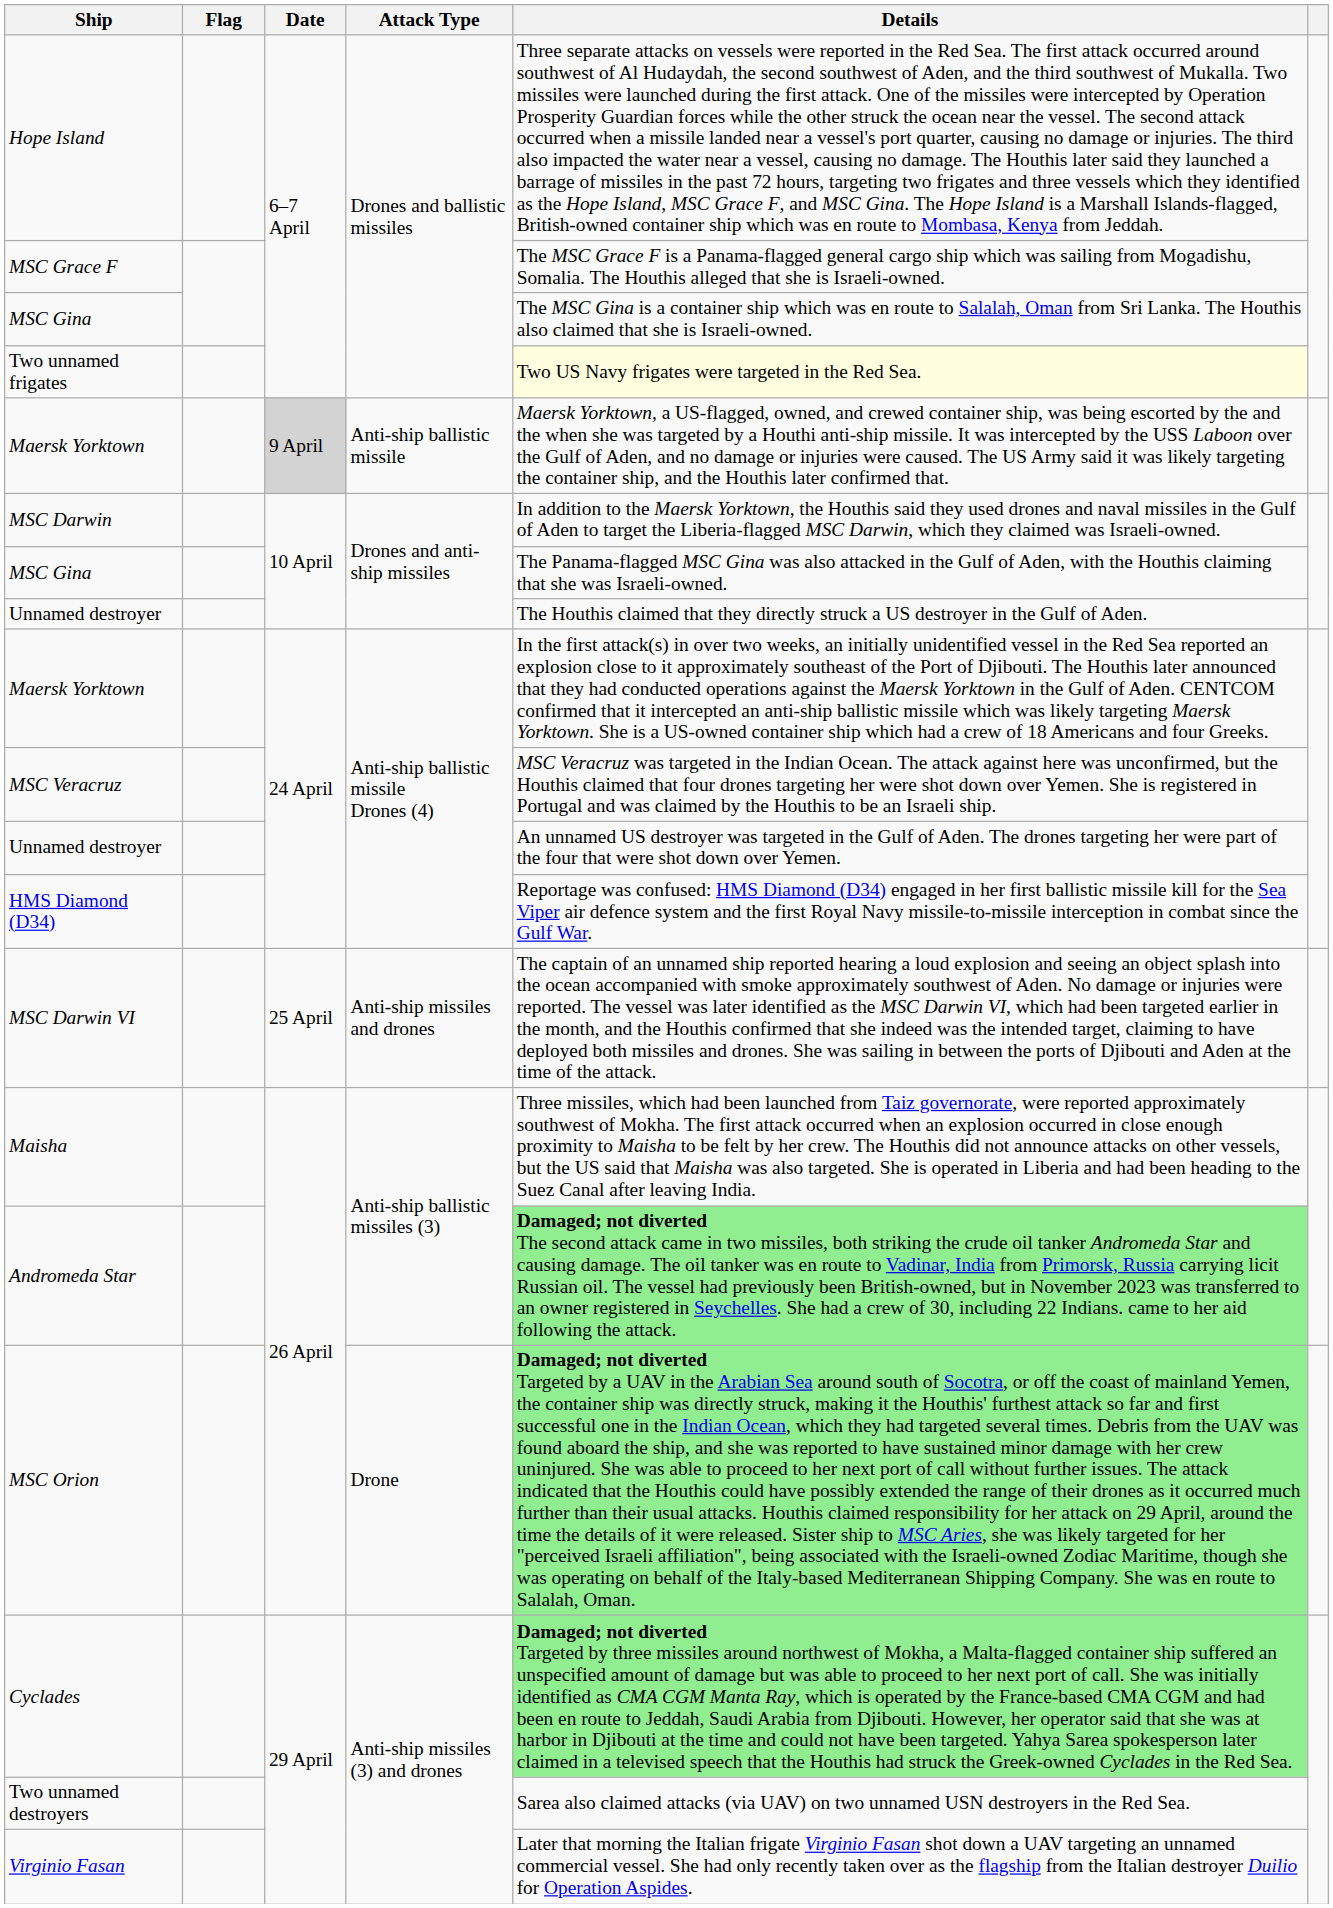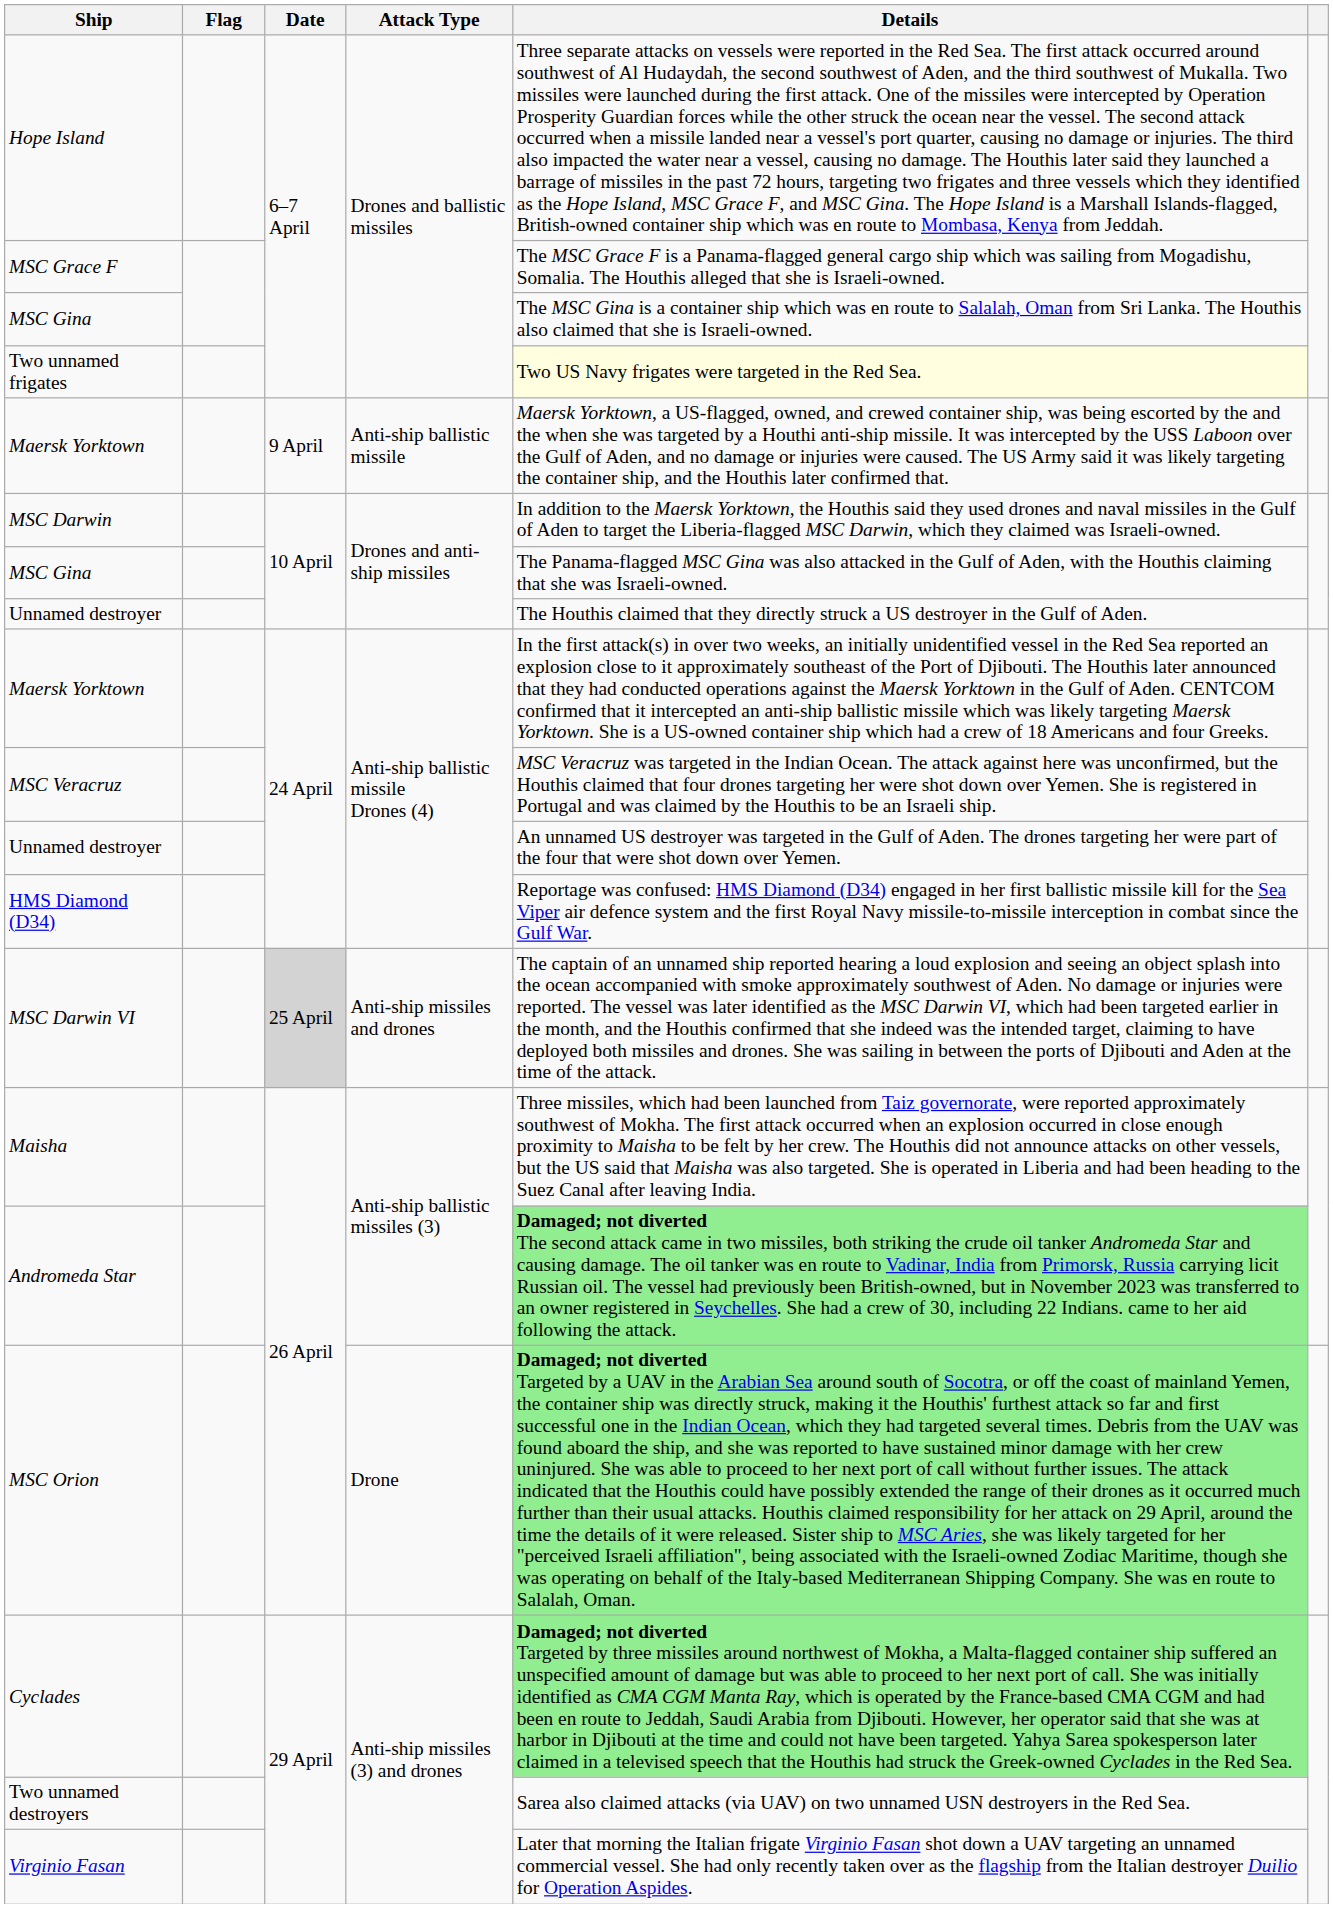(296, 445) lightgrey background -> (296, 445) no background
(301, 1017) no background -> (301, 1017) lightgrey background
